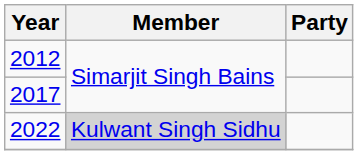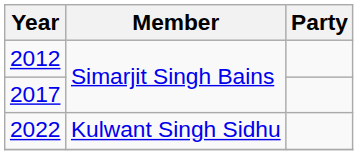(176, 130) lightgrey background -> (176, 130) no background
